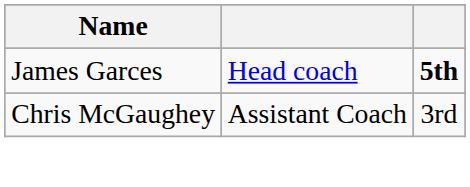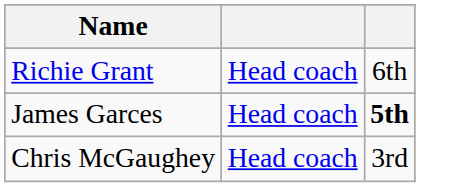+ row: (82, 70)
(317, 114) Assistant Coach -> (293, 158) Head coach
